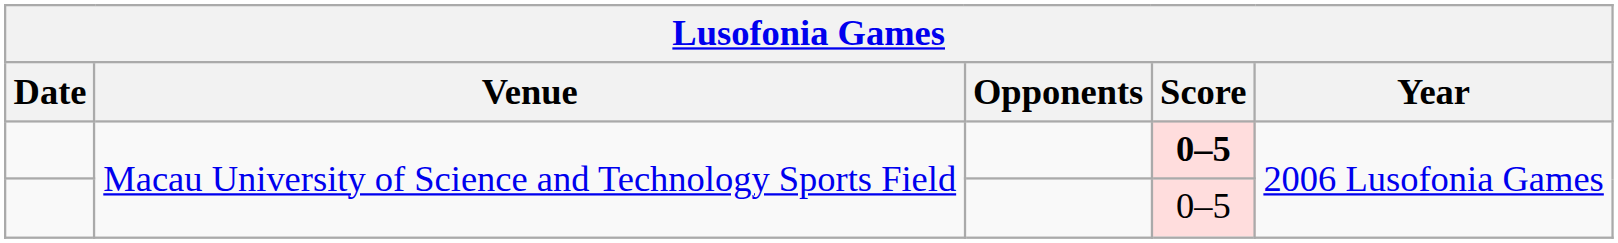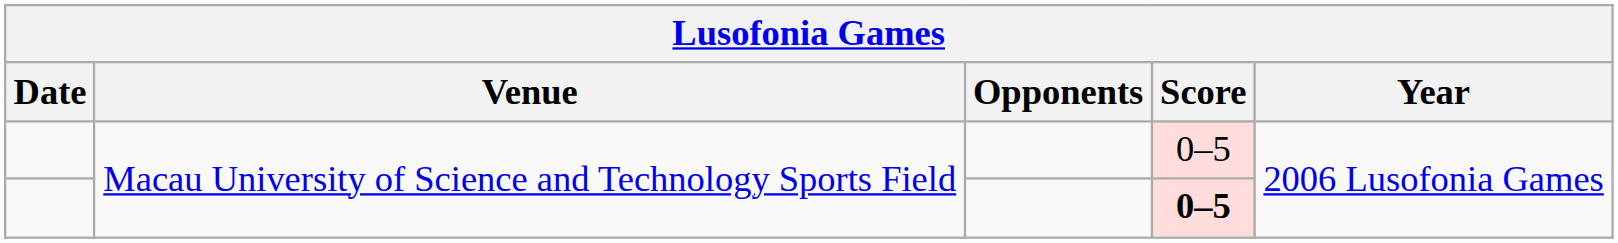(1203, 149) bold -> (1203, 149) normal
(1203, 206) normal -> (1203, 206) bold
